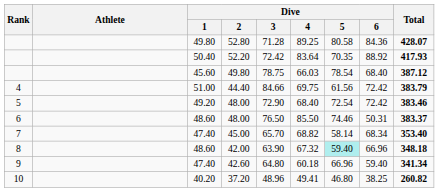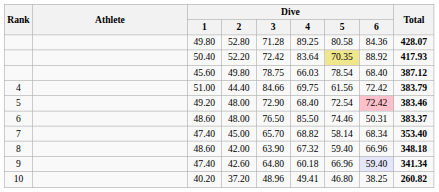(342, 57) no background -> (342, 57) khaki background
(376, 103) no background -> (376, 103) pink background
(342, 149) paleturquoise background -> (342, 149) no background
(376, 164) no background -> (376, 164) lavender background
